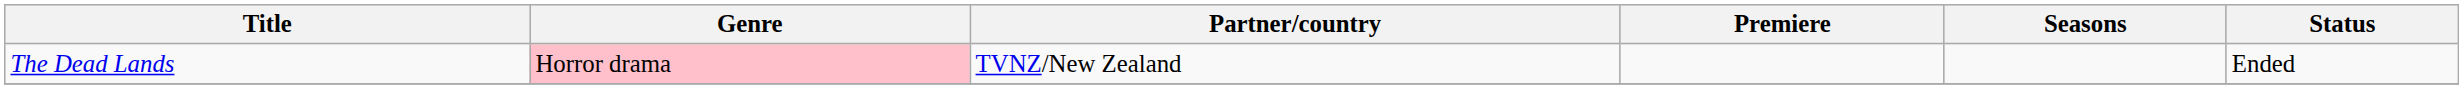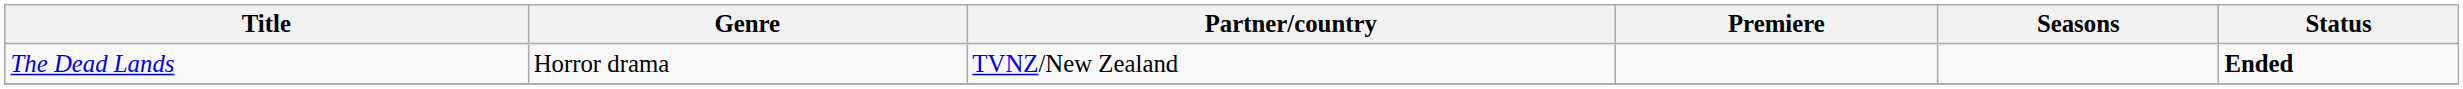(603, 63) pink background -> (601, 63) no background
(2264, 63) normal -> (2259, 63) bold
